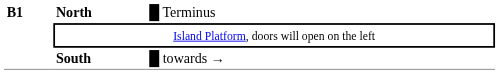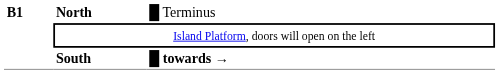(187, 58) normal -> (189, 58) bold
